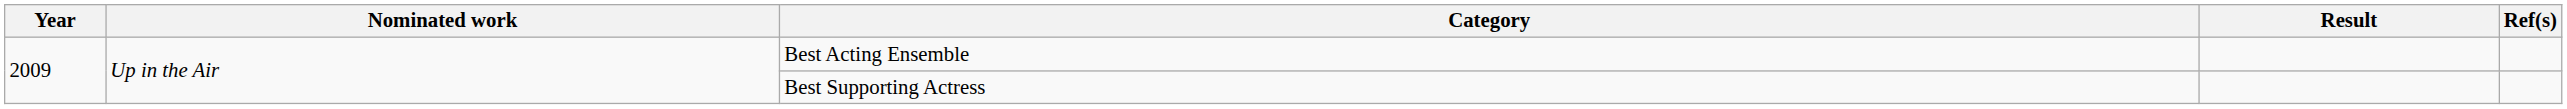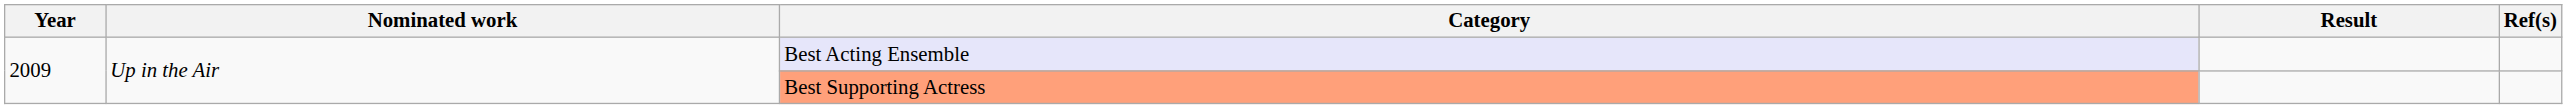(877, 53) no background -> (877, 53) lavender background
(885, 86) no background -> (885, 86) lightsalmon background
